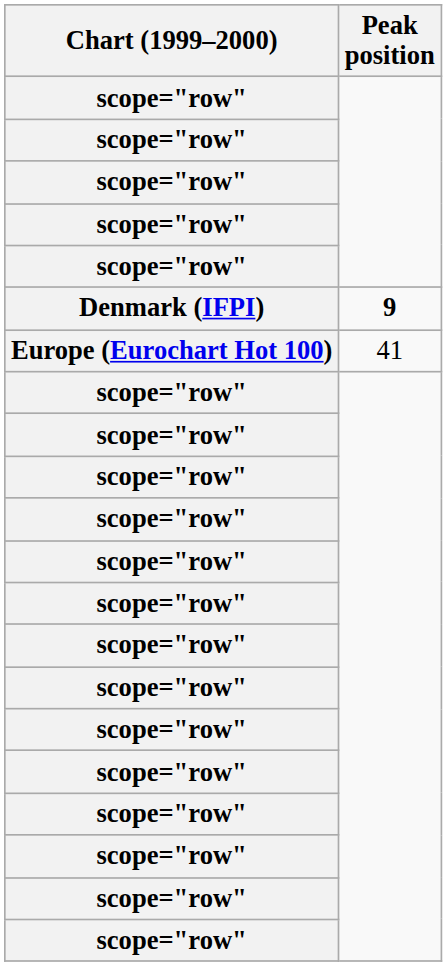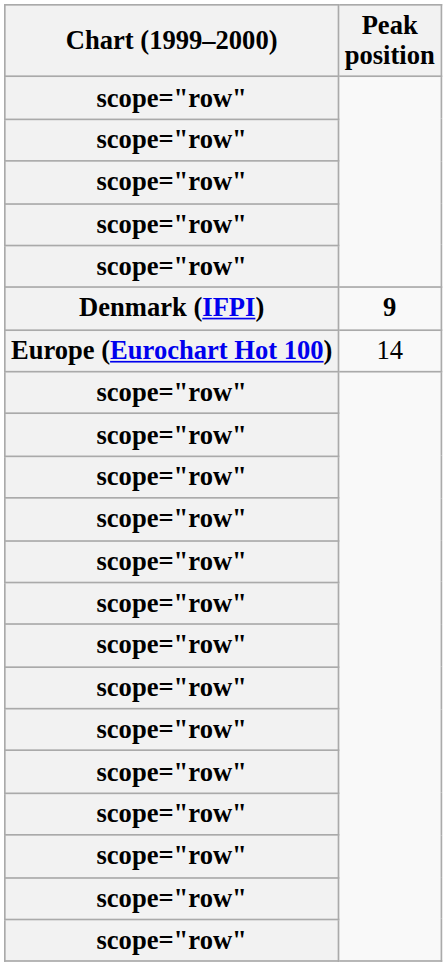(390, 350) 41 -> (390, 350) 14
